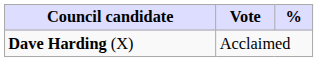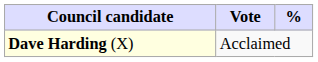(71, 43) no background -> (71, 43) lightyellow background
